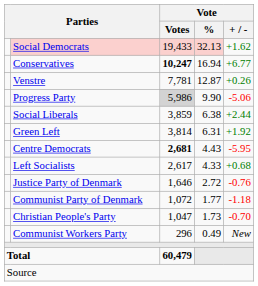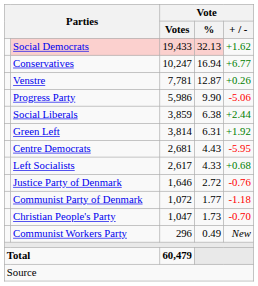(177, 64) bold -> (177, 64) normal
(180, 98) lightgrey background -> (180, 98) no background
(180, 149) bold -> (180, 149) normal
